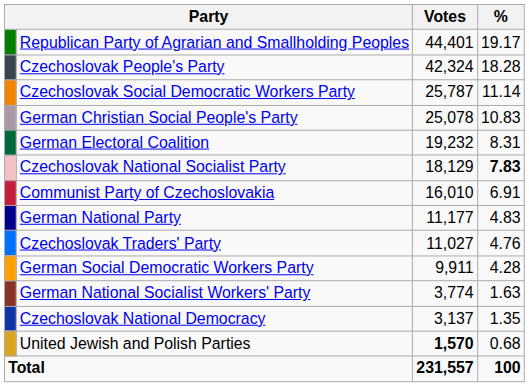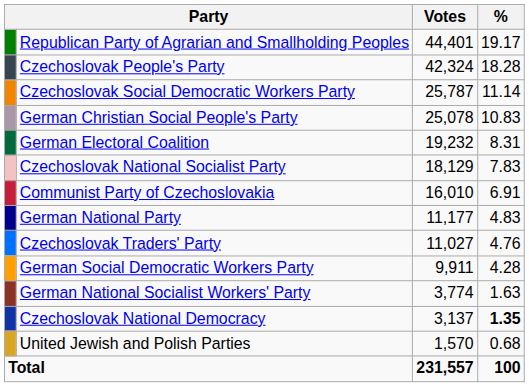(505, 167) bold -> (505, 167) normal
(505, 318) normal -> (505, 318) bold
(454, 343) bold -> (454, 343) normal
